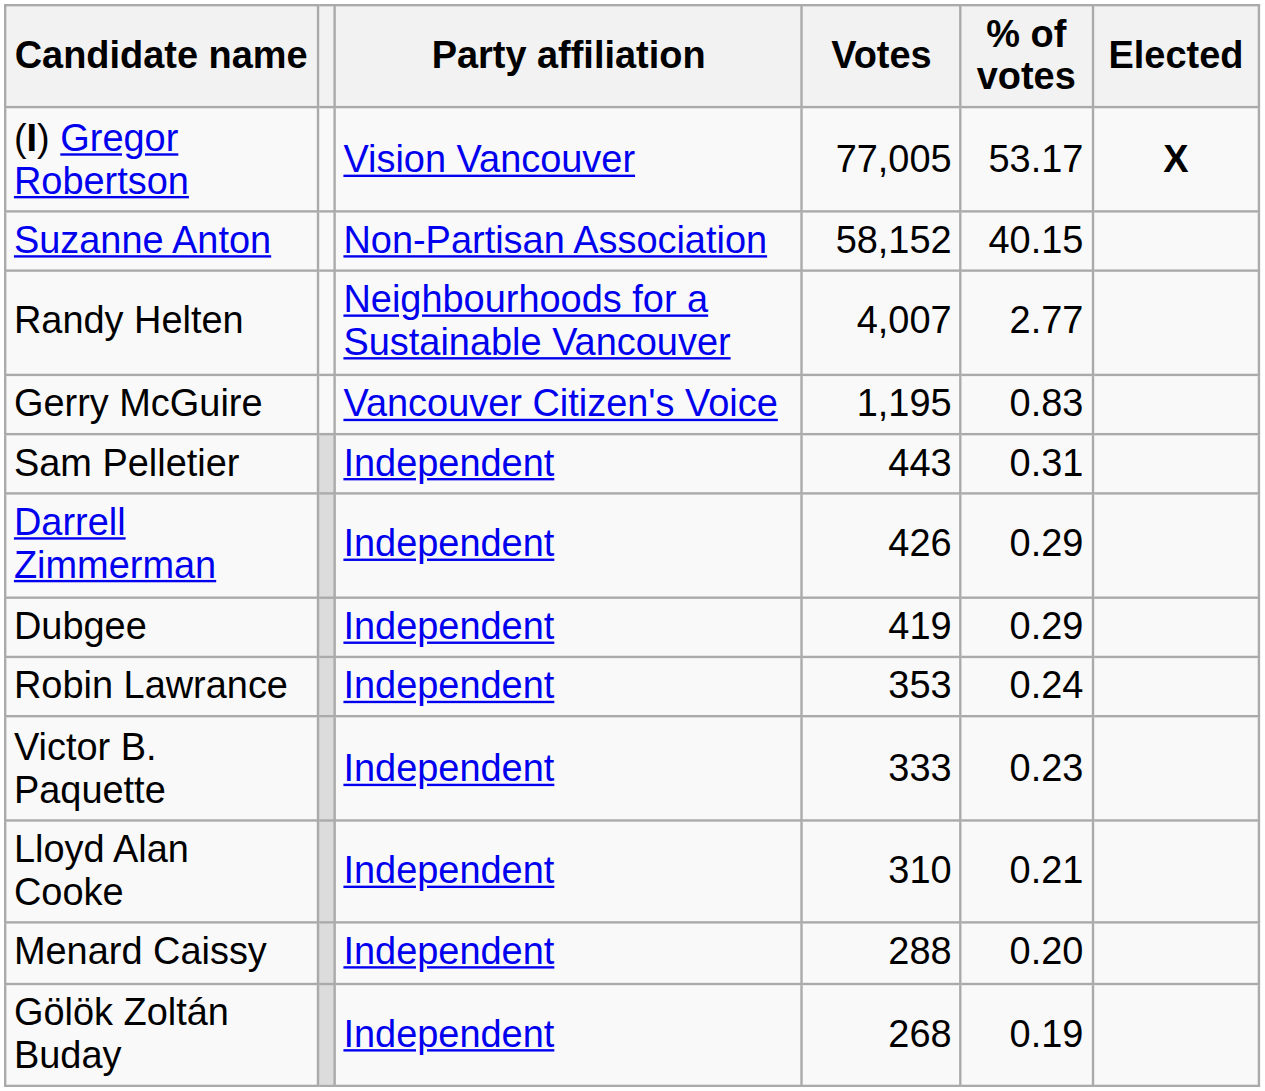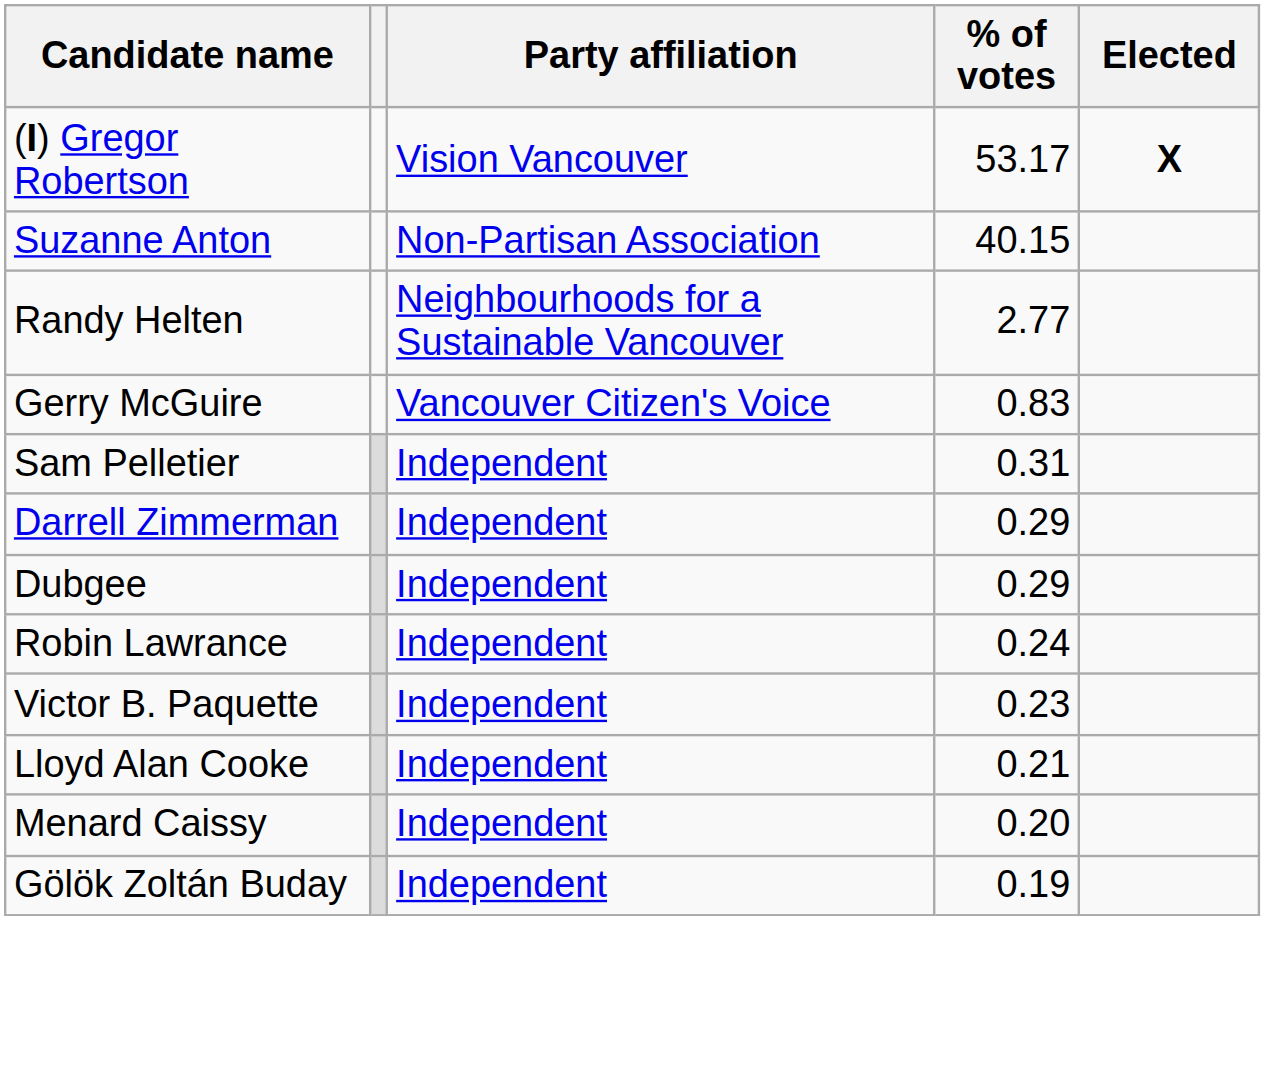- column: (881, 55)
